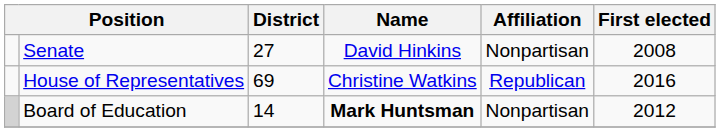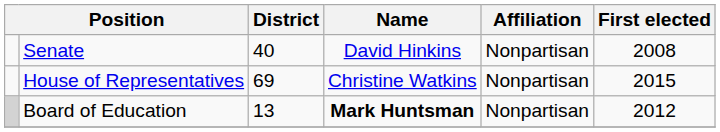(264, 50) 27 -> (264, 50) 40
(537, 80) Republican -> (537, 80) Nonpartisan
(654, 80) 2016 -> (654, 80) 2015
(264, 111) 14 -> (264, 111) 13
